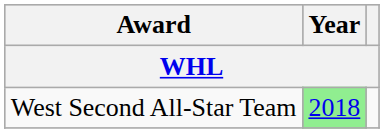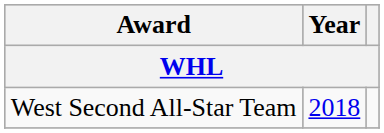(334, 107) lightgreen background -> (334, 107) no background
